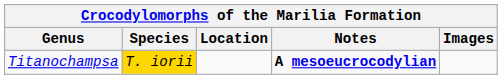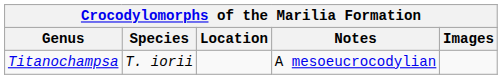(159, 62) gold background -> (159, 62) no background
(356, 62) bold -> (356, 62) normal
